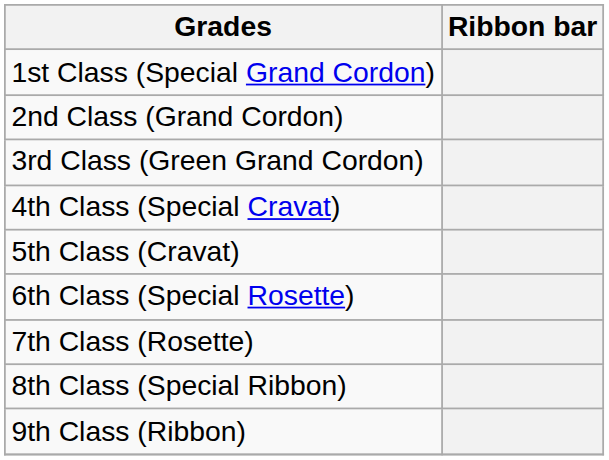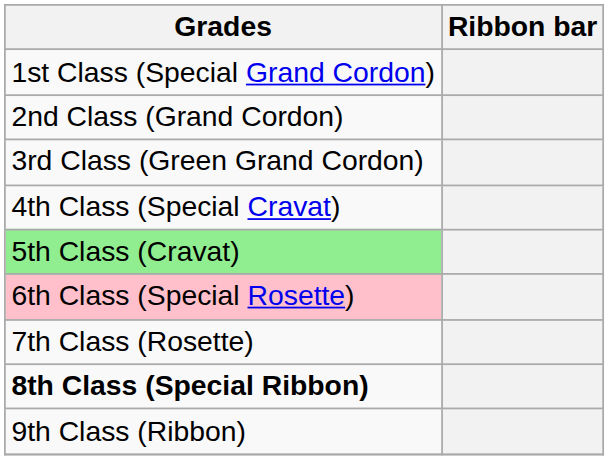(126, 251) no background -> (126, 251) lightgreen background
(183, 296) no background -> (183, 296) pink background
(179, 386) normal -> (190, 386) bold
